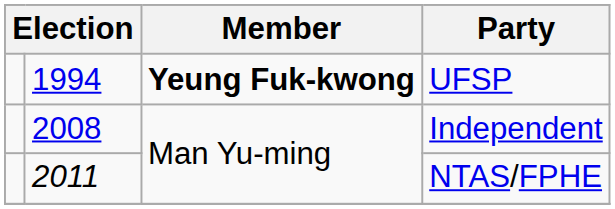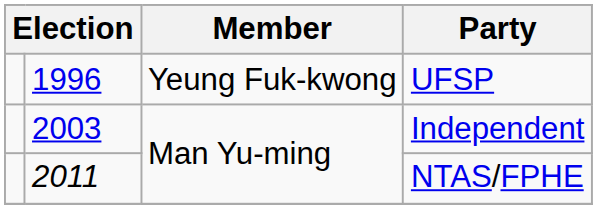(67, 78) 1994 -> (67, 78) 1996
(281, 78) bold -> (272, 78) normal
(67, 128) 2008 -> (67, 128) 2003
